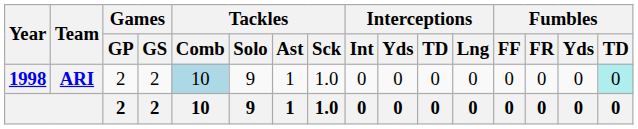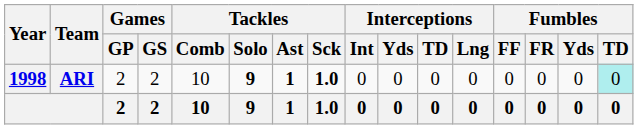(200, 78) lightblue background -> (200, 78) no background
(251, 78) normal -> (251, 78) bold
(290, 78) normal -> (290, 78) bold
(327, 78) normal -> (327, 78) bold
